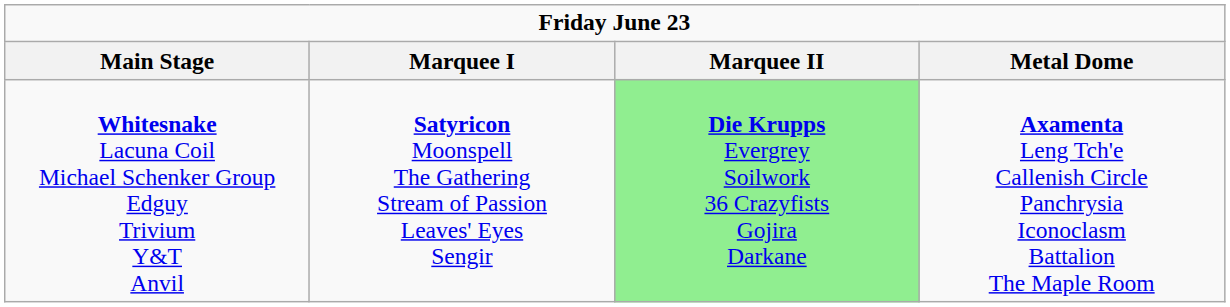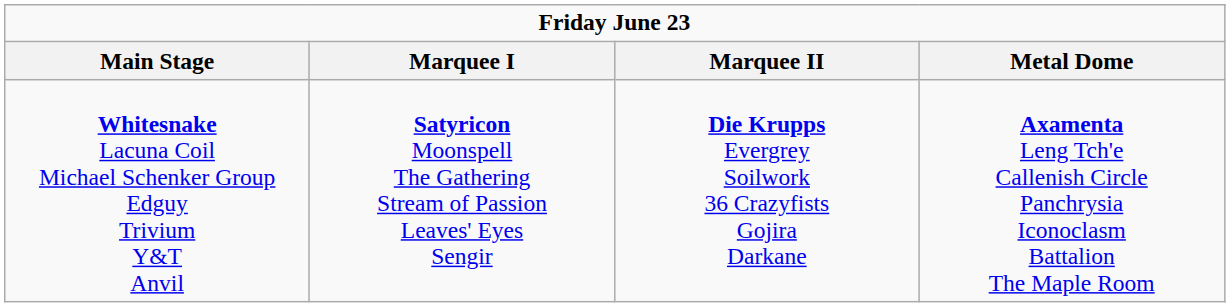(767, 190) lightgreen background -> (767, 190) no background
